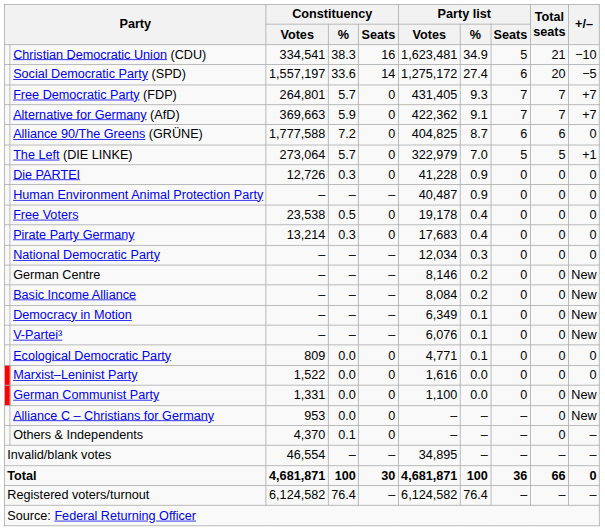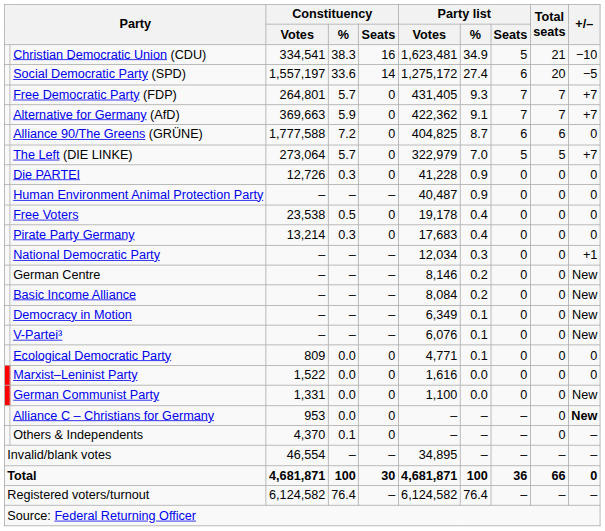(589, 154) +1 -> (590, 154) +7
(593, 255) 0 -> (590, 255) +1
(584, 415) normal -> (584, 415) bold
